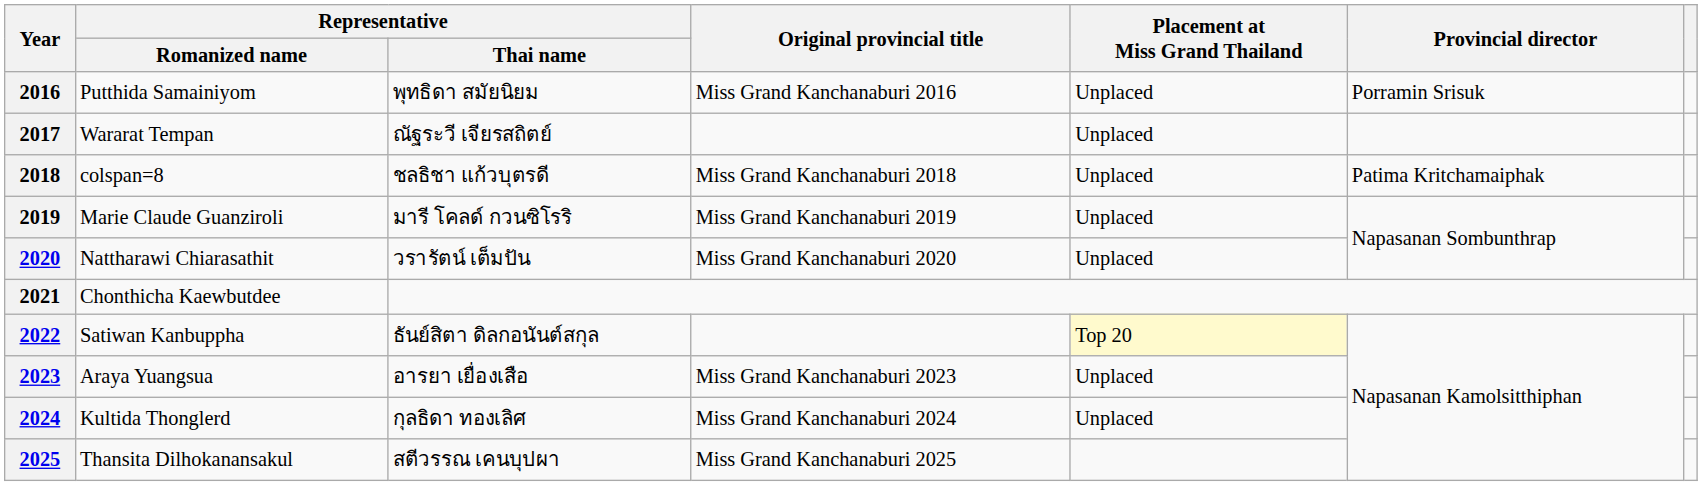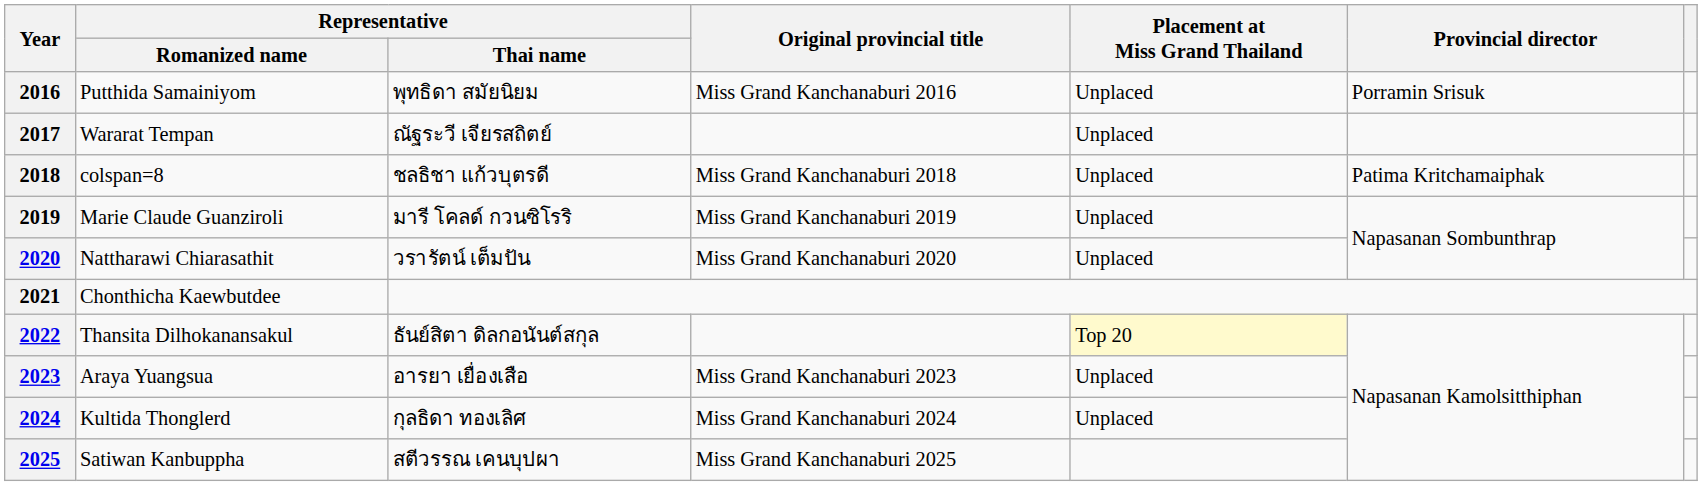(162, 334) Satiwan Kanbuppha -> (186, 334) Thansita Dilhokanansakul
(186, 459) Thansita Dilhokanansakul -> (162, 459) Satiwan Kanbuppha
